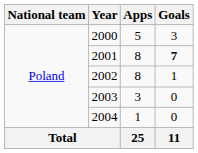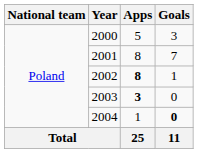(174, 55) bold -> (174, 55) normal
(138, 76) normal -> (138, 76) bold
(138, 96) normal -> (138, 96) bold
(174, 117) normal -> (174, 117) bold
